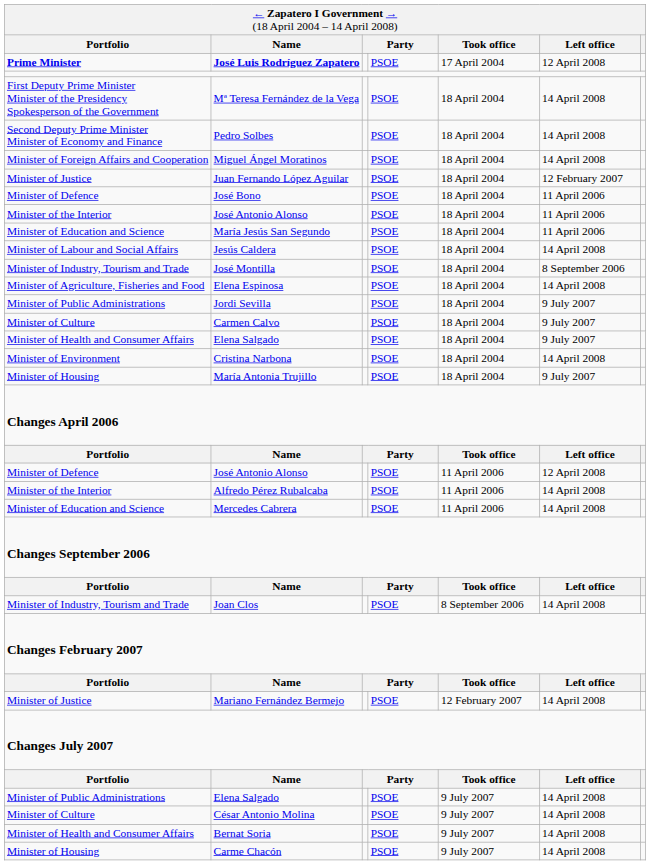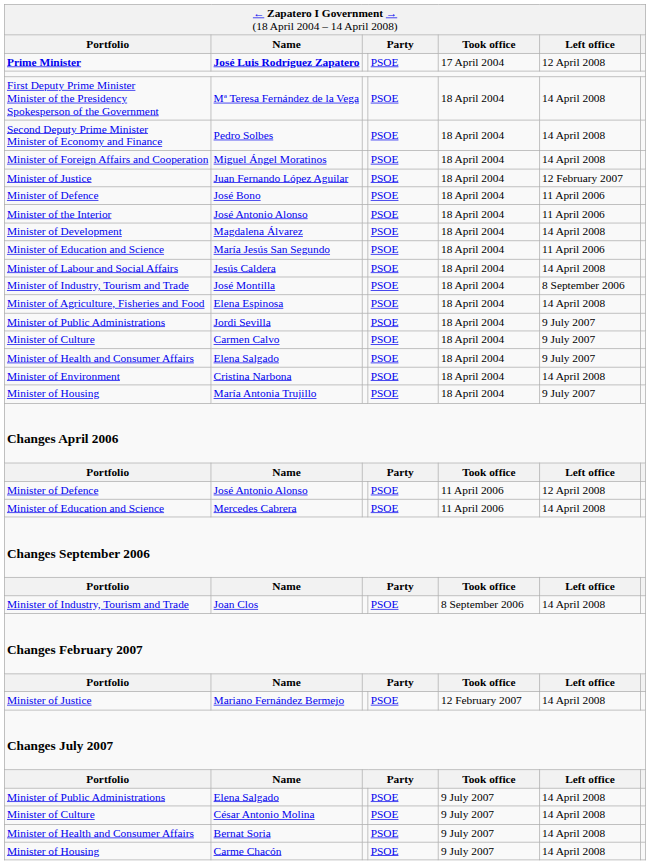+ row: (64, 232)
- row: (59, 490)
